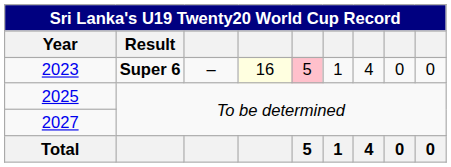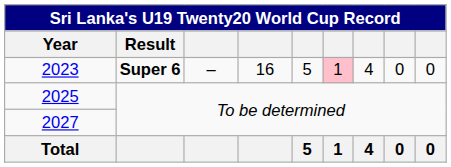(265, 70) lightyellow background -> (265, 70) no background
(307, 70) pink background -> (307, 70) no background
(338, 70) no background -> (338, 70) pink background
